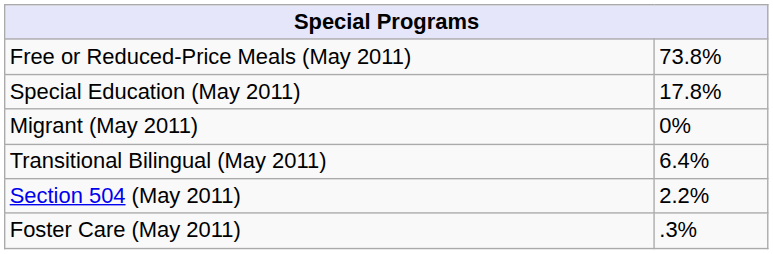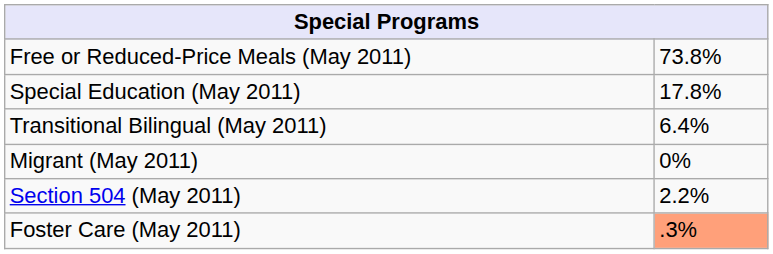rows swapped: (168, 160) <-> (104, 126)
(678, 230) no background -> (678, 230) lightsalmon background
